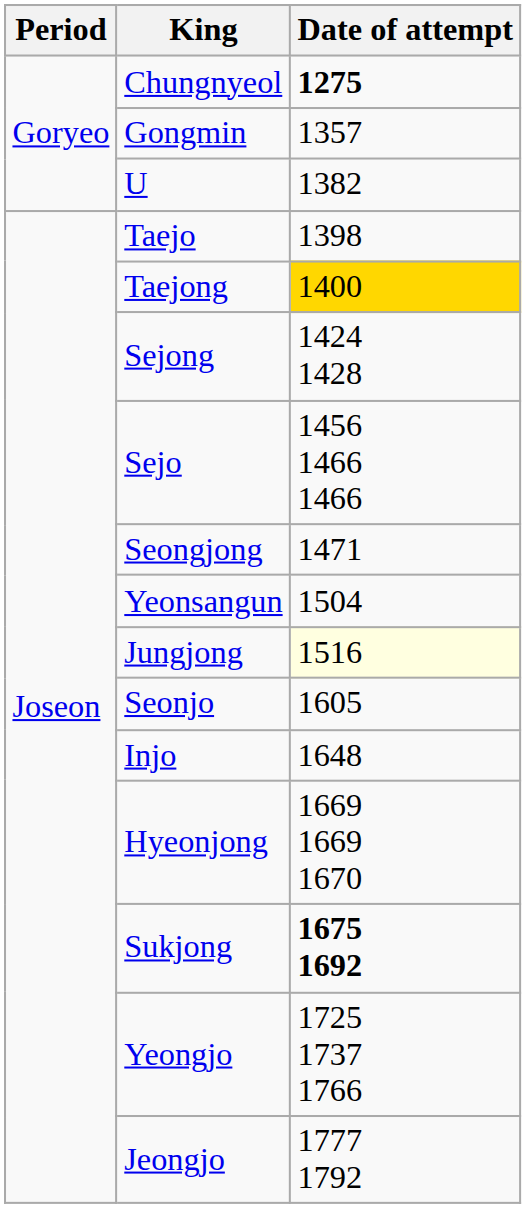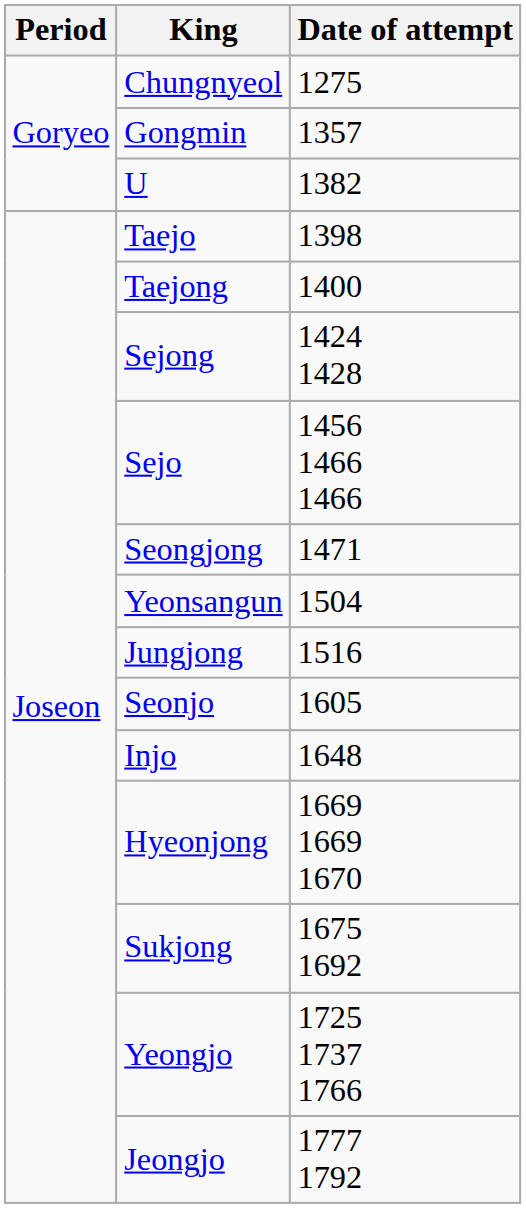(330, 81) bold -> (330, 81) normal
(330, 286) gold background -> (330, 286) no background
(330, 651) lightyellow background -> (330, 651) no background
(330, 947) bold -> (330, 947) normal
